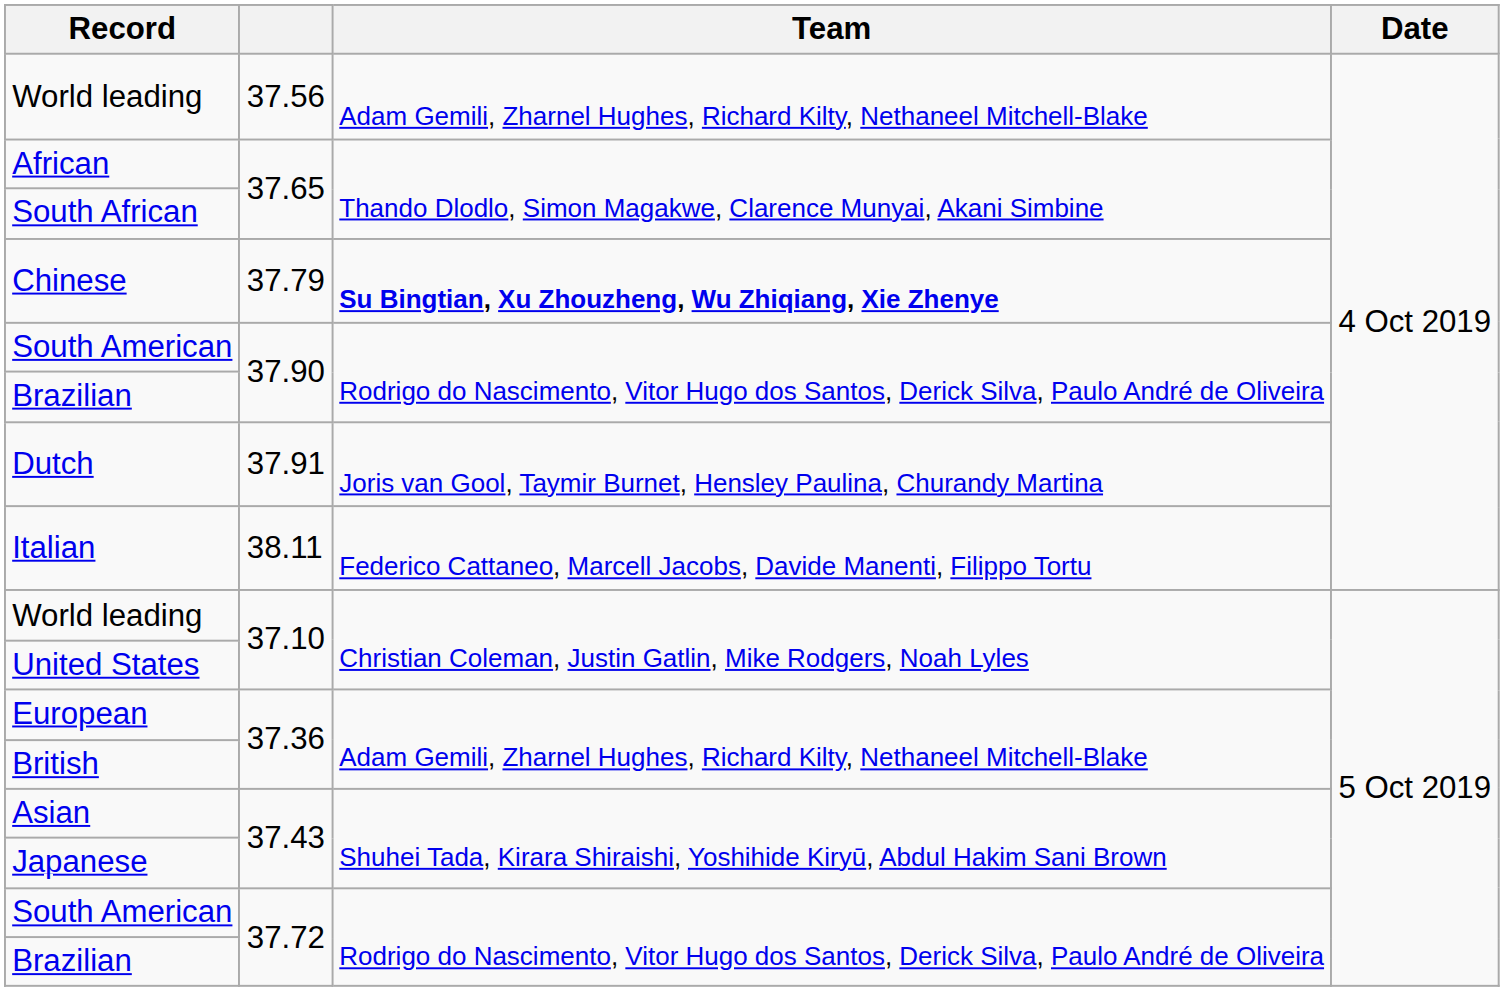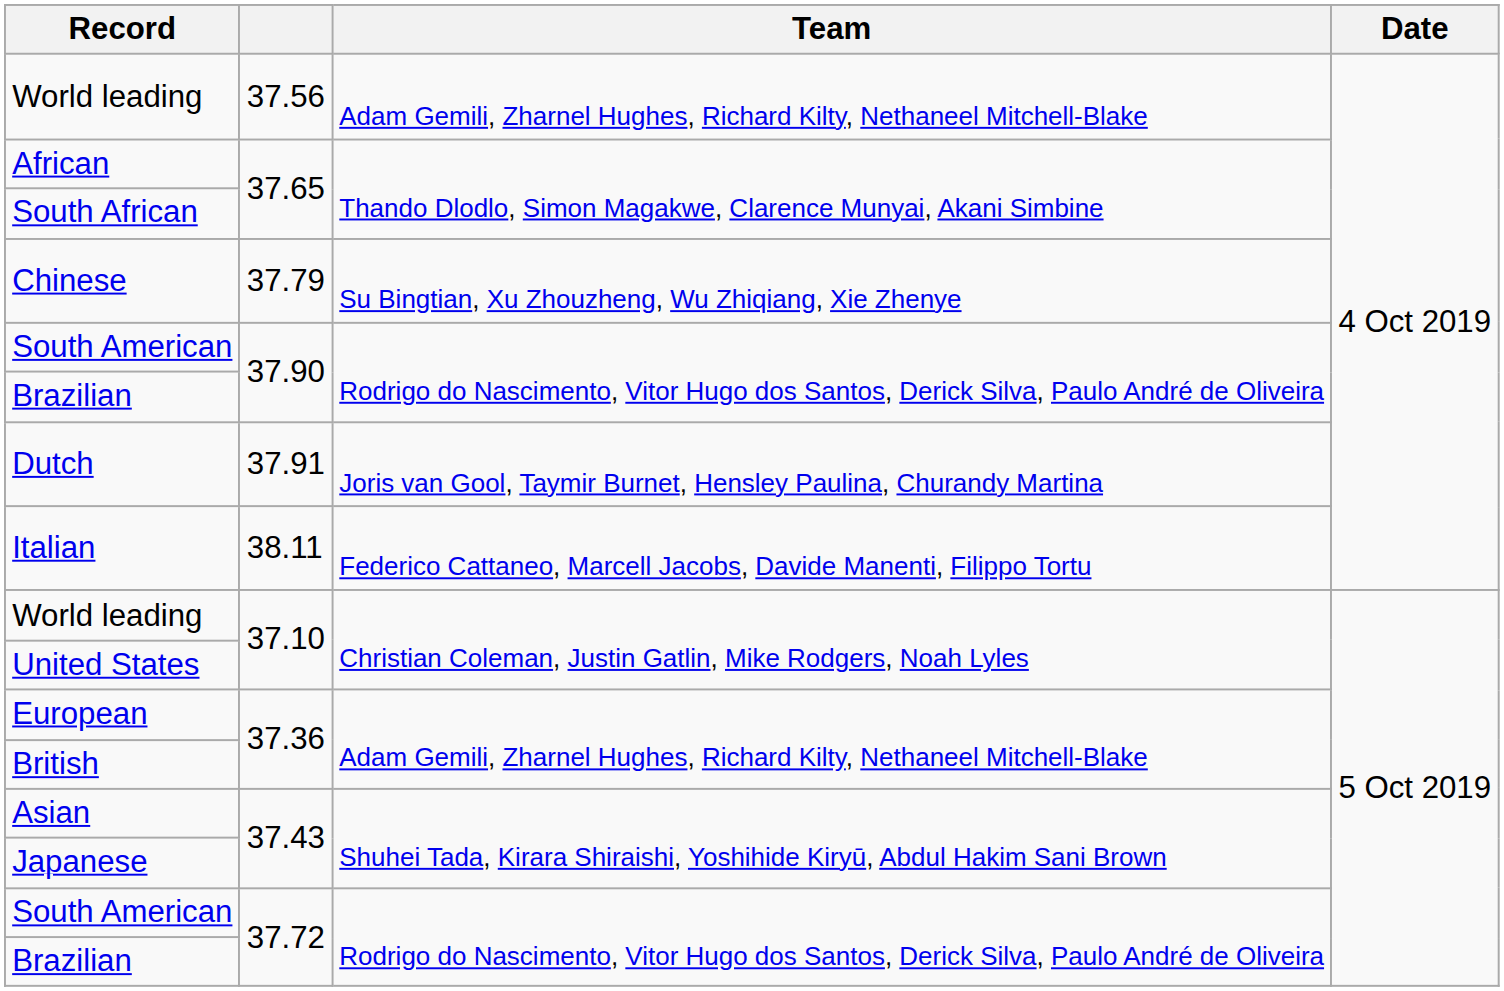(669, 297) bold -> (650, 299) normal
